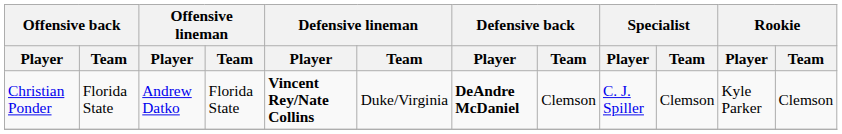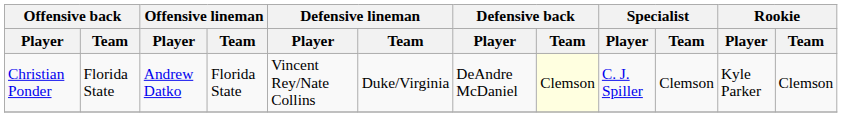(299, 99) bold -> (300, 82) normal
(487, 99) bold -> (487, 82) normal
(569, 99) no background -> (567, 82) lightyellow background
